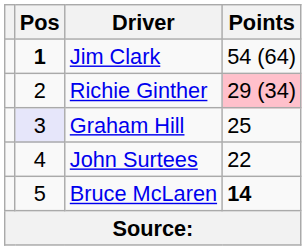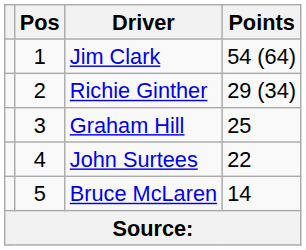(40, 57) bold -> (40, 57) normal
(262, 91) pink background -> (262, 91) no background
(40, 125) lavender background -> (40, 125) no background
(239, 194) bold -> (239, 194) normal
